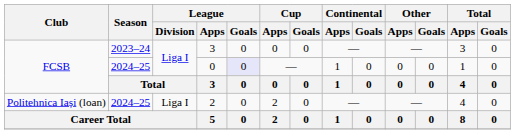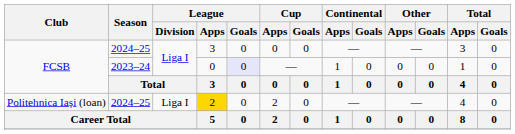(131, 48) 2023–24 -> (131, 48) 2024–25
(131, 66) 2024–25 -> (131, 66) 2023–24
(212, 102) no background -> (212, 102) gold background
